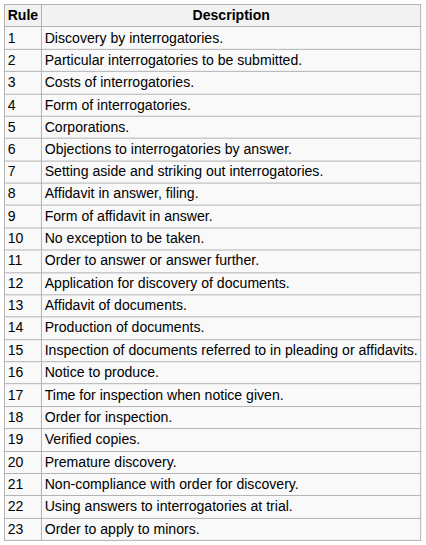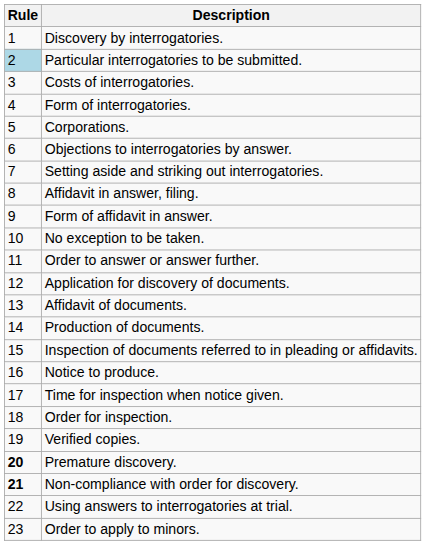(12, 60) no background -> (12, 60) lightblue background
(16, 462) normal -> (16, 462) bold
(16, 484) normal -> (16, 484) bold
